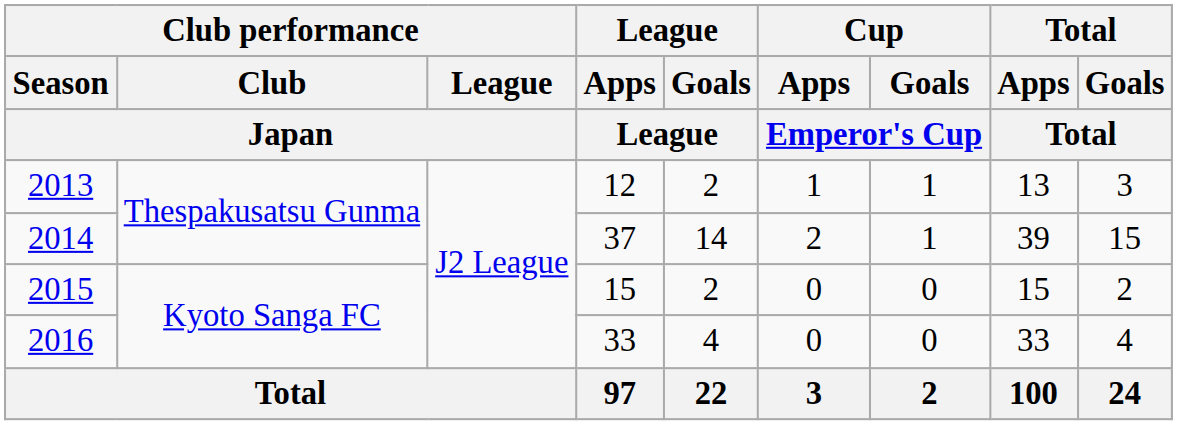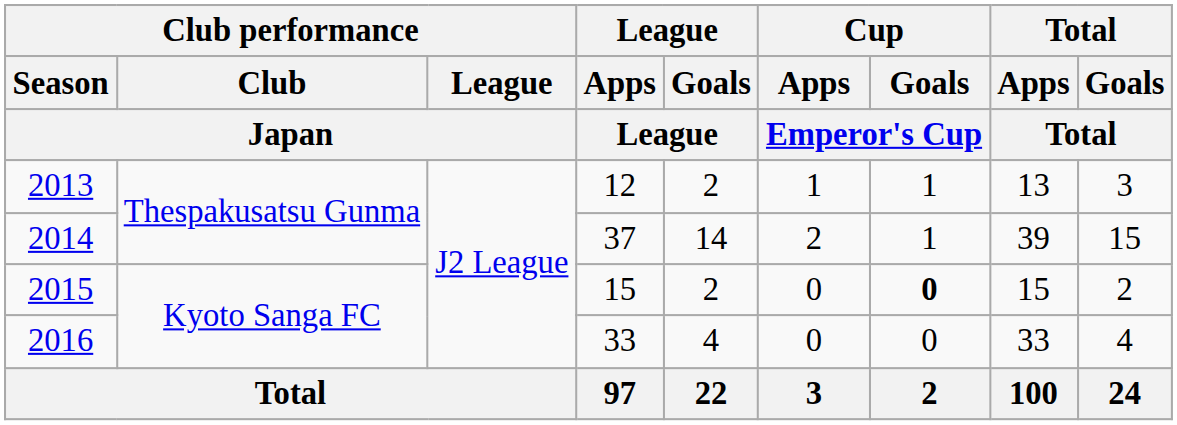(930, 289) normal -> (930, 289) bold
